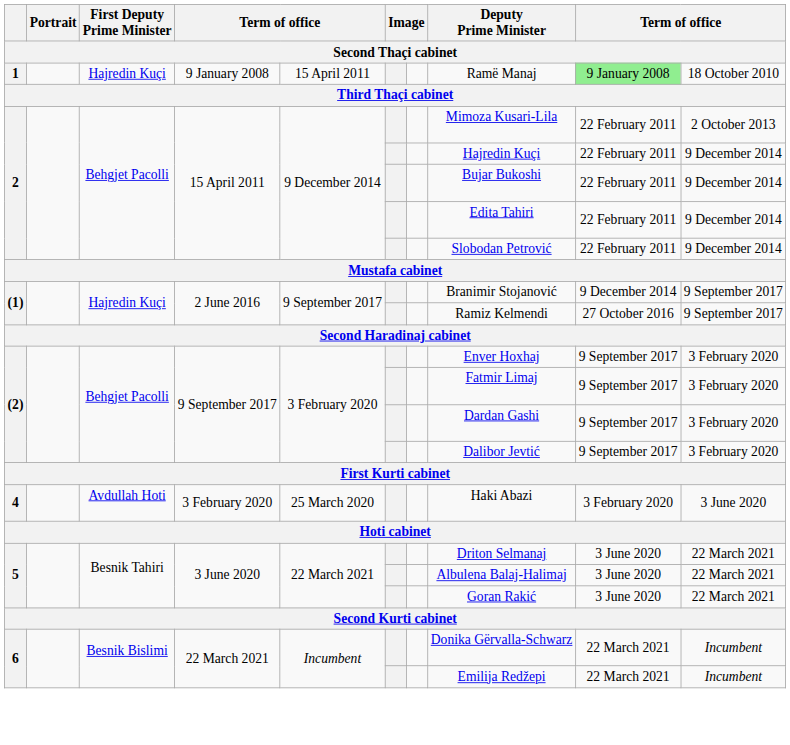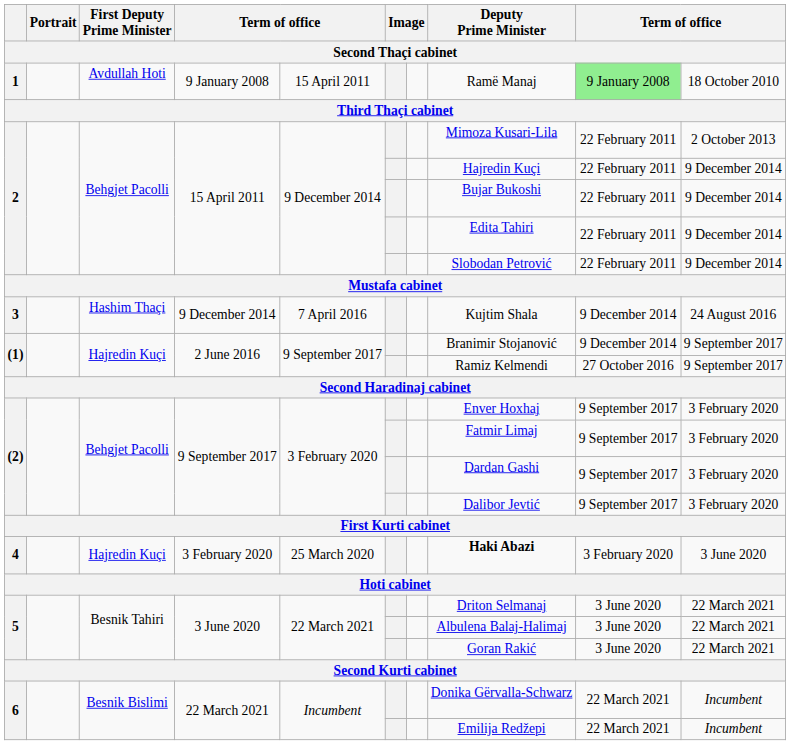(127, 73) Hajredin Kuçi -> (127, 73) Avdullah Hoti
+ row: (15, 315)
(127, 495) Avdullah Hoti -> (127, 555) Hajredin Kuçi
(502, 495) normal -> (502, 547) bold
